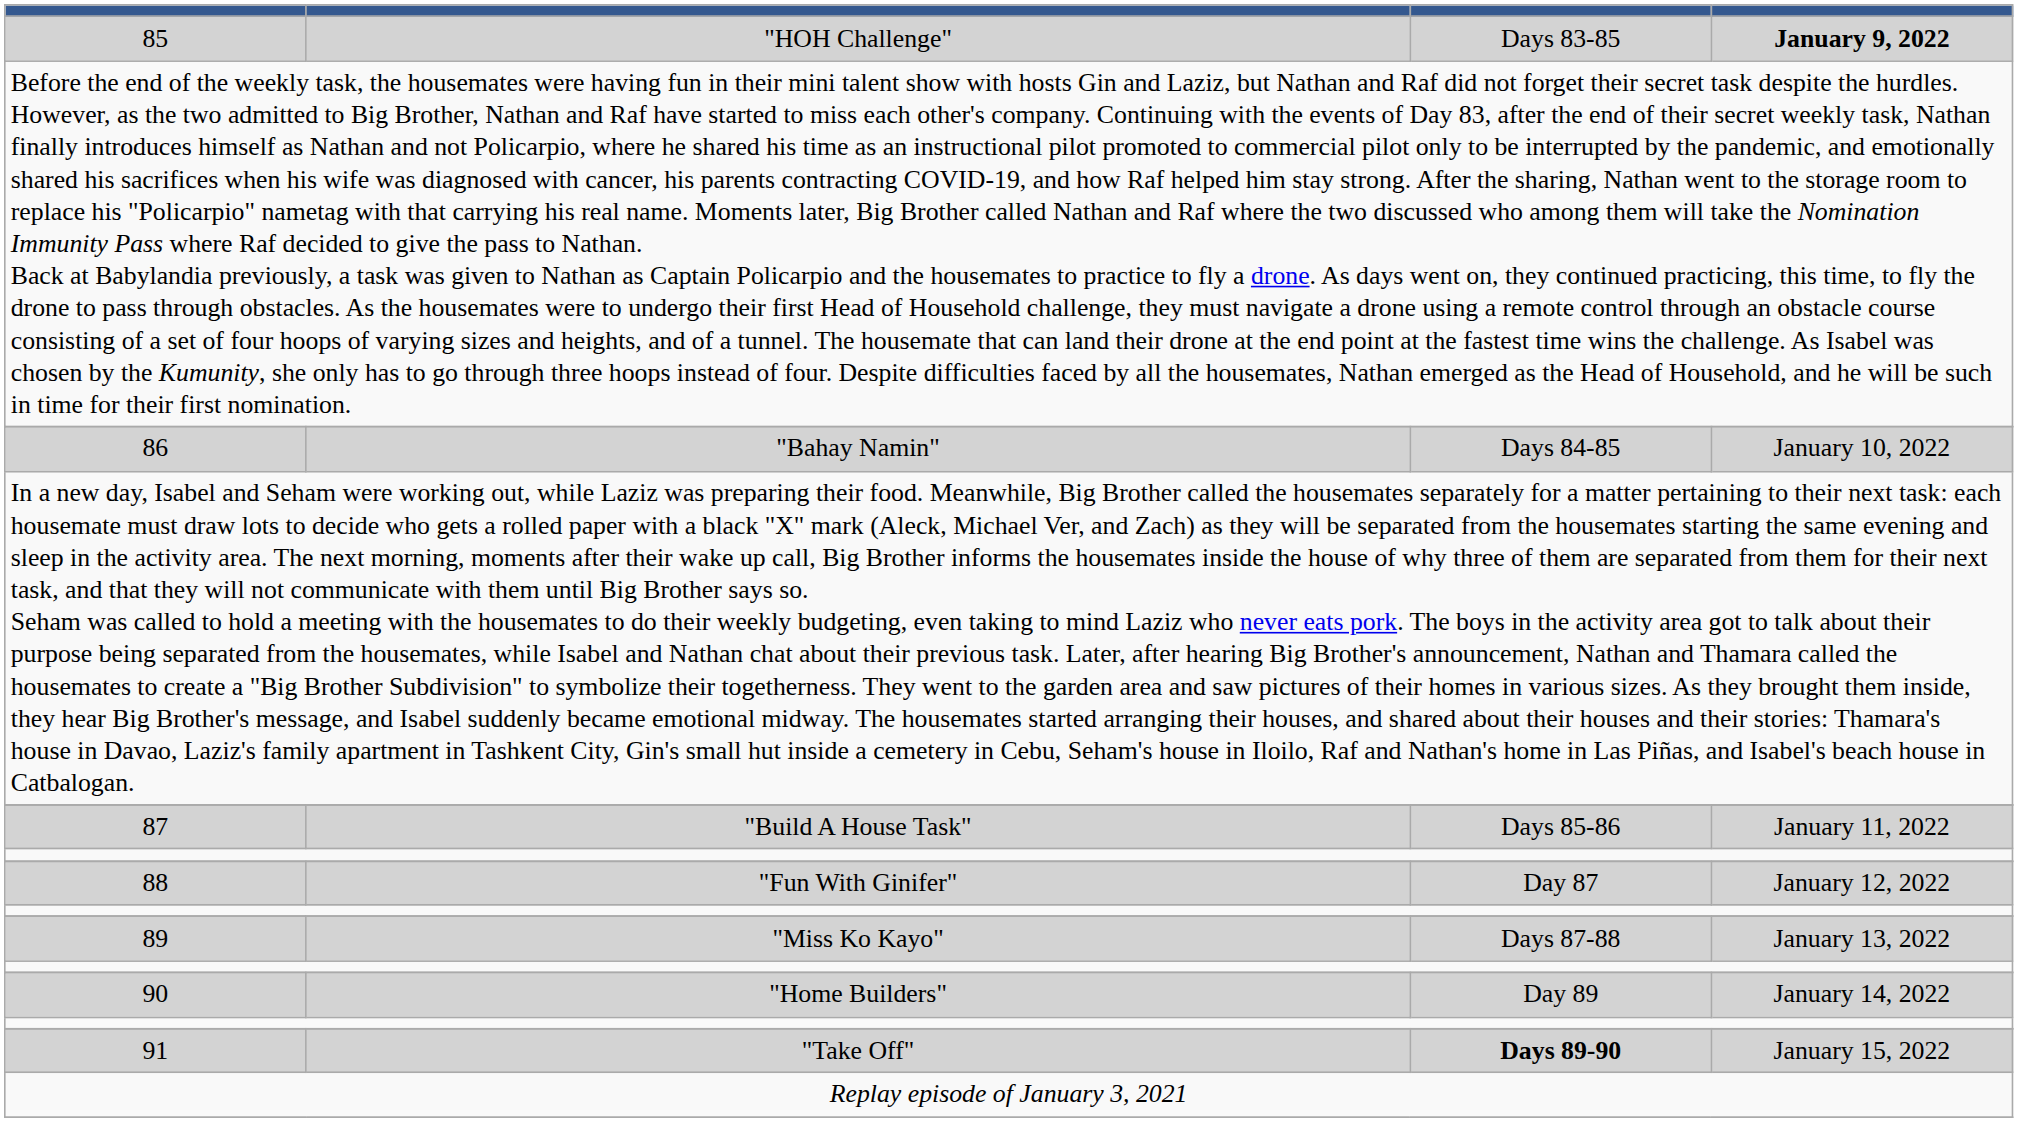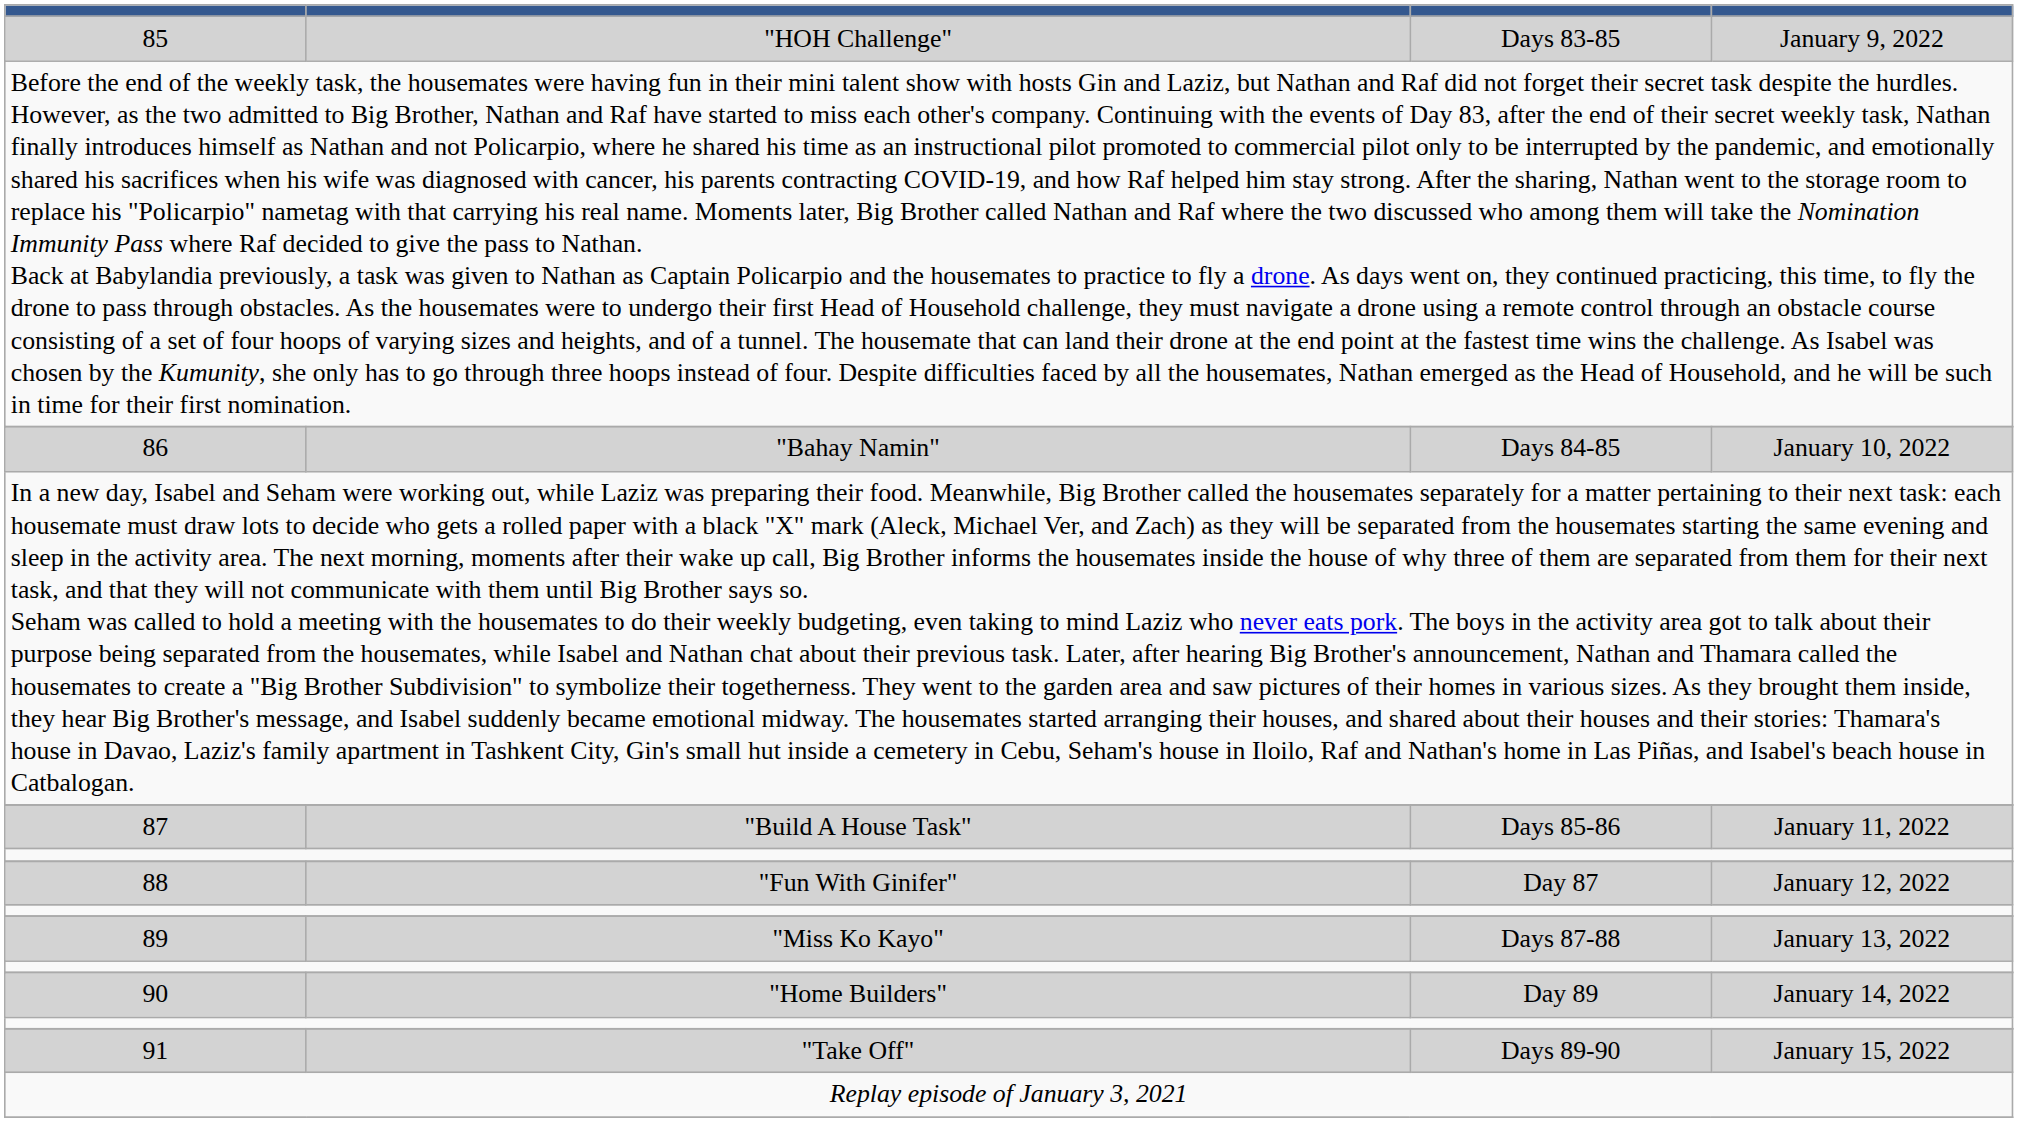(1862, 38) bold -> (1862, 38) normal
(1561, 1050) bold -> (1561, 1050) normal
